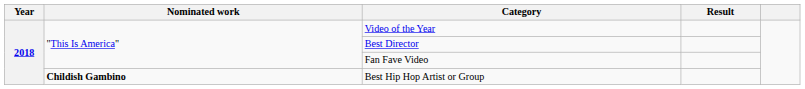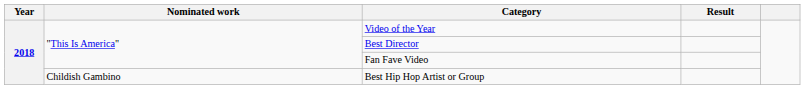(86, 76) bold -> (84, 76) normal
